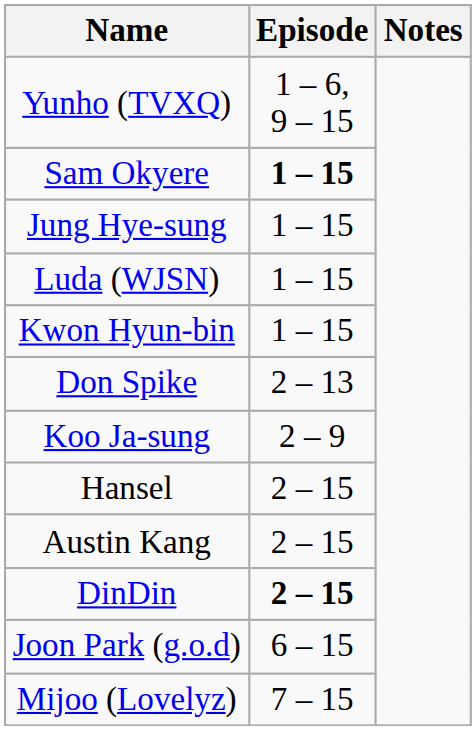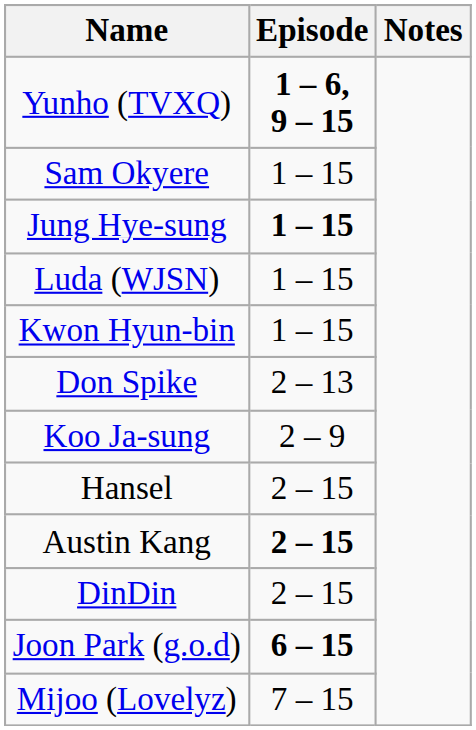(312, 101) normal -> (312, 101) bold
(312, 173) bold -> (312, 173) normal
(312, 225) normal -> (312, 225) bold
(312, 540) normal -> (312, 540) bold
(312, 593) bold -> (312, 593) normal
(312, 645) normal -> (312, 645) bold
